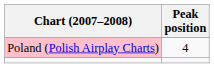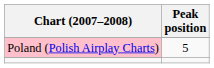(185, 47) 4 -> (185, 47) 5
